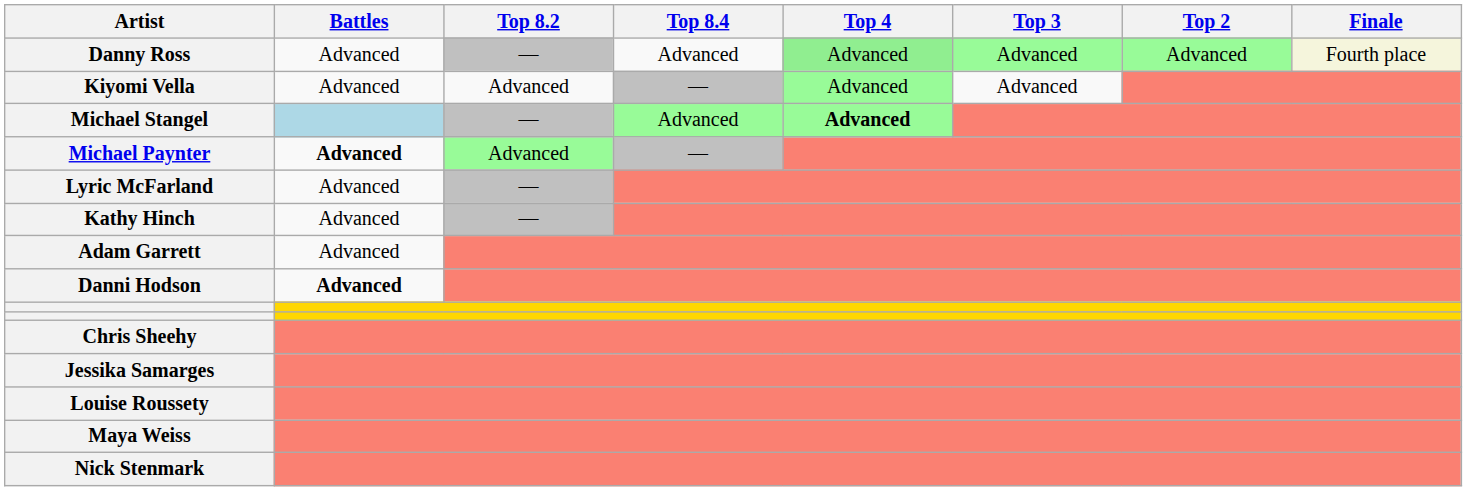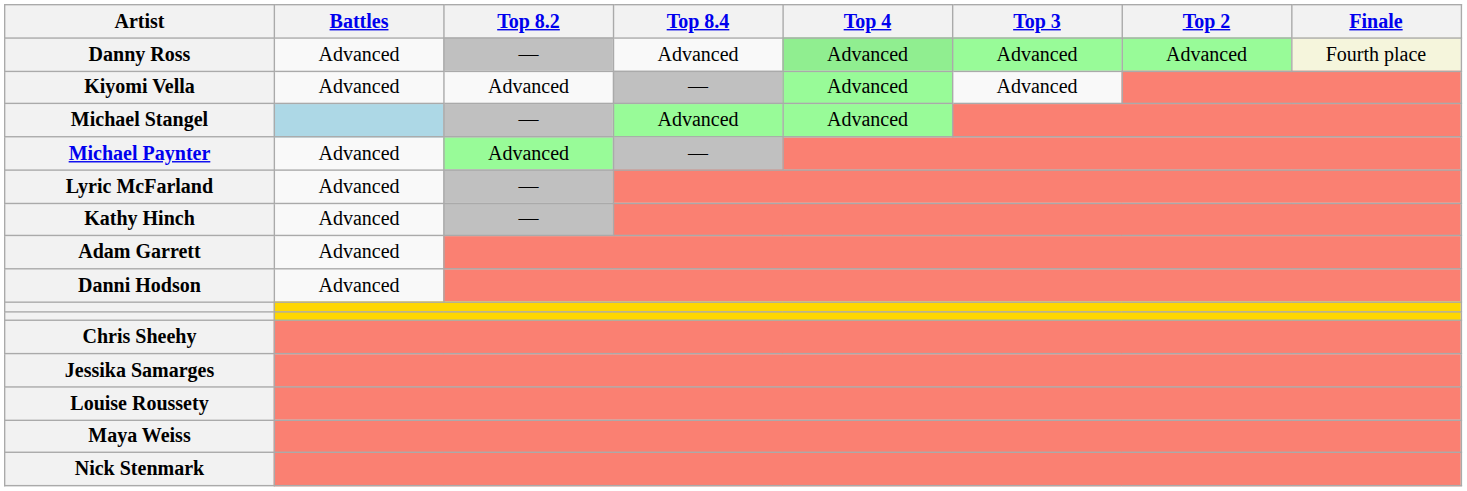(867, 120) bold -> (867, 120) normal
(359, 153) bold -> (359, 153) normal
(359, 285) bold -> (359, 285) normal
